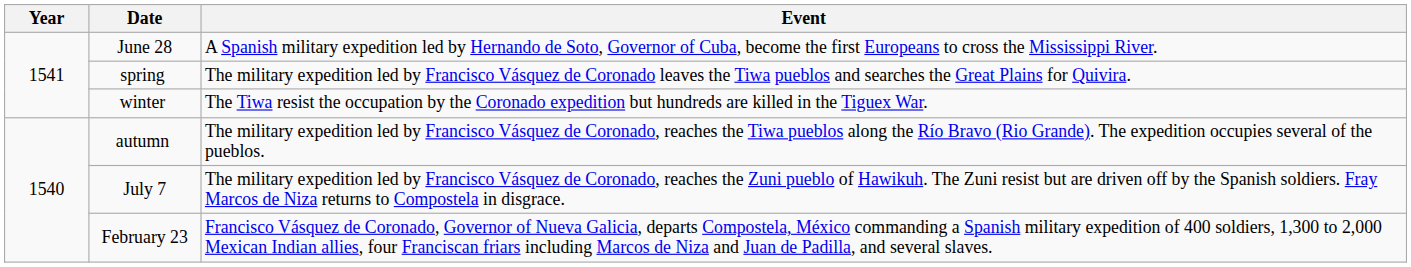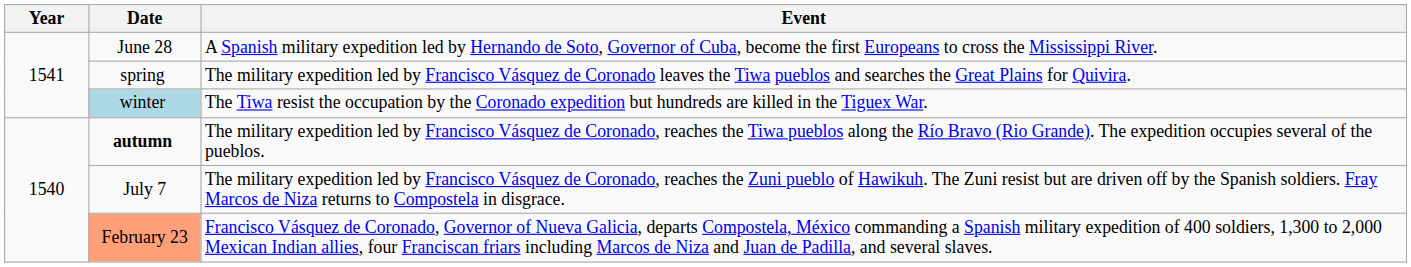(145, 103) no background -> (145, 103) lightblue background
(145, 141) normal -> (145, 141) bold
(145, 237) no background -> (145, 237) lightsalmon background
